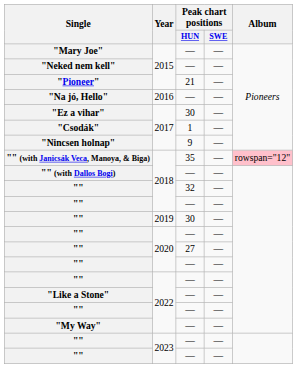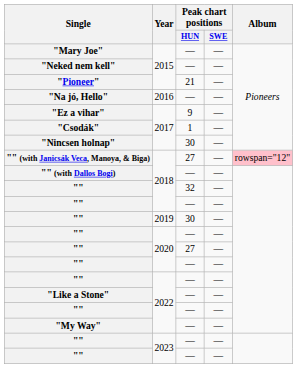(190, 112) 30 -> (190, 112) 9
(190, 142) 9 -> (190, 142) 30
(190, 158) 35 -> (190, 158) 27
